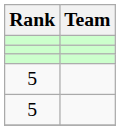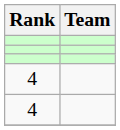(32, 78) 5 -> (32, 78) 4
(32, 109) 5 -> (32, 109) 4
